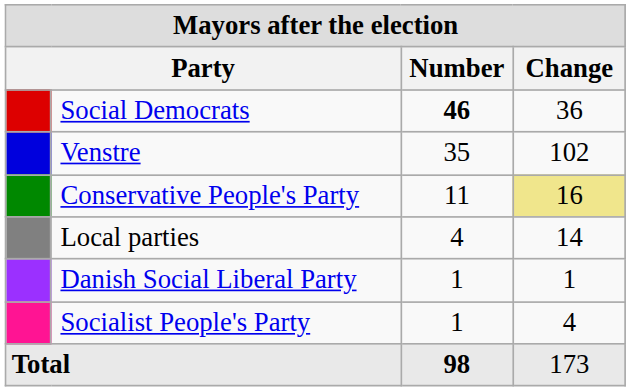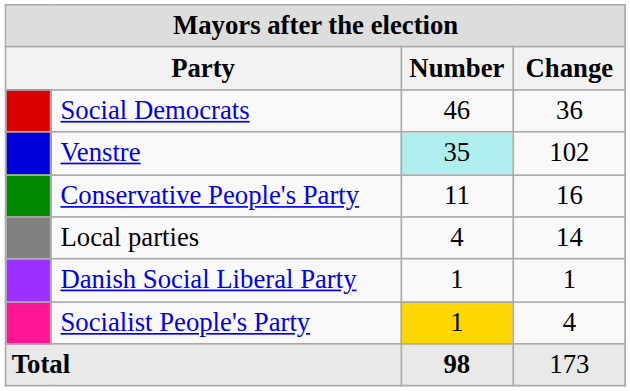(457, 110) bold -> (457, 110) normal
(457, 152) no background -> (457, 152) paleturquoise background
(569, 195) khaki background -> (569, 195) no background
(457, 322) no background -> (457, 322) gold background
